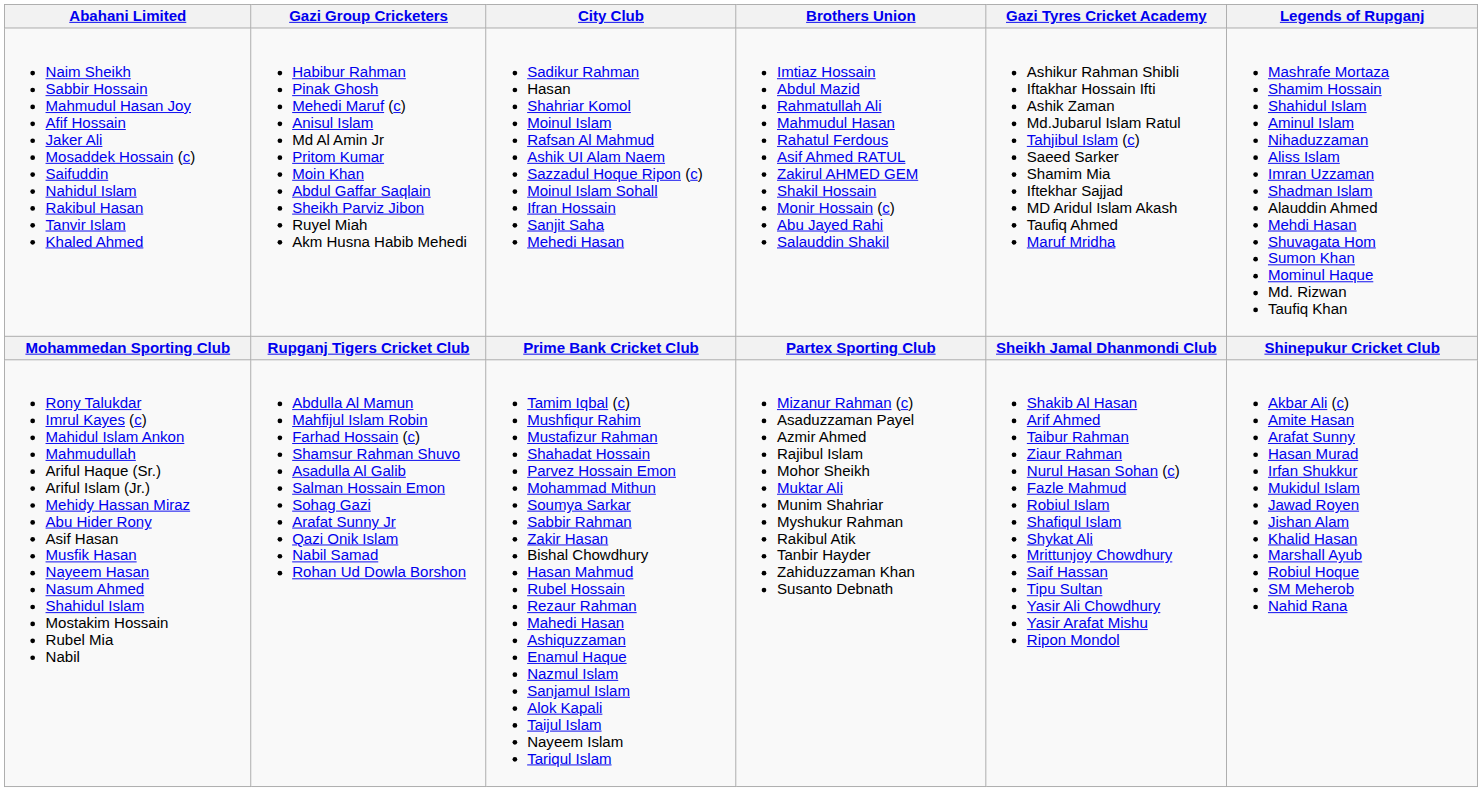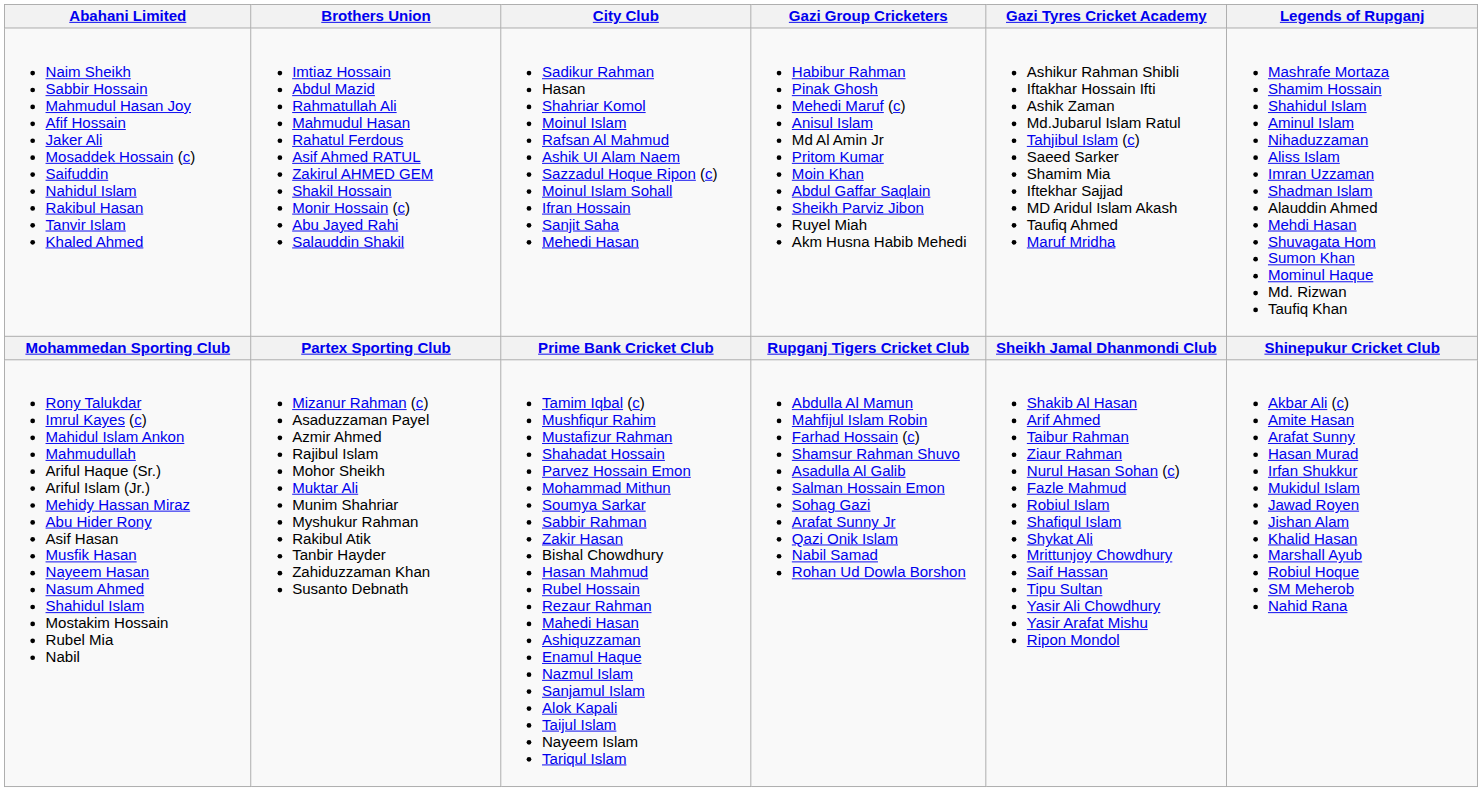columns swapped: (861, 16) <-> (369, 16)
